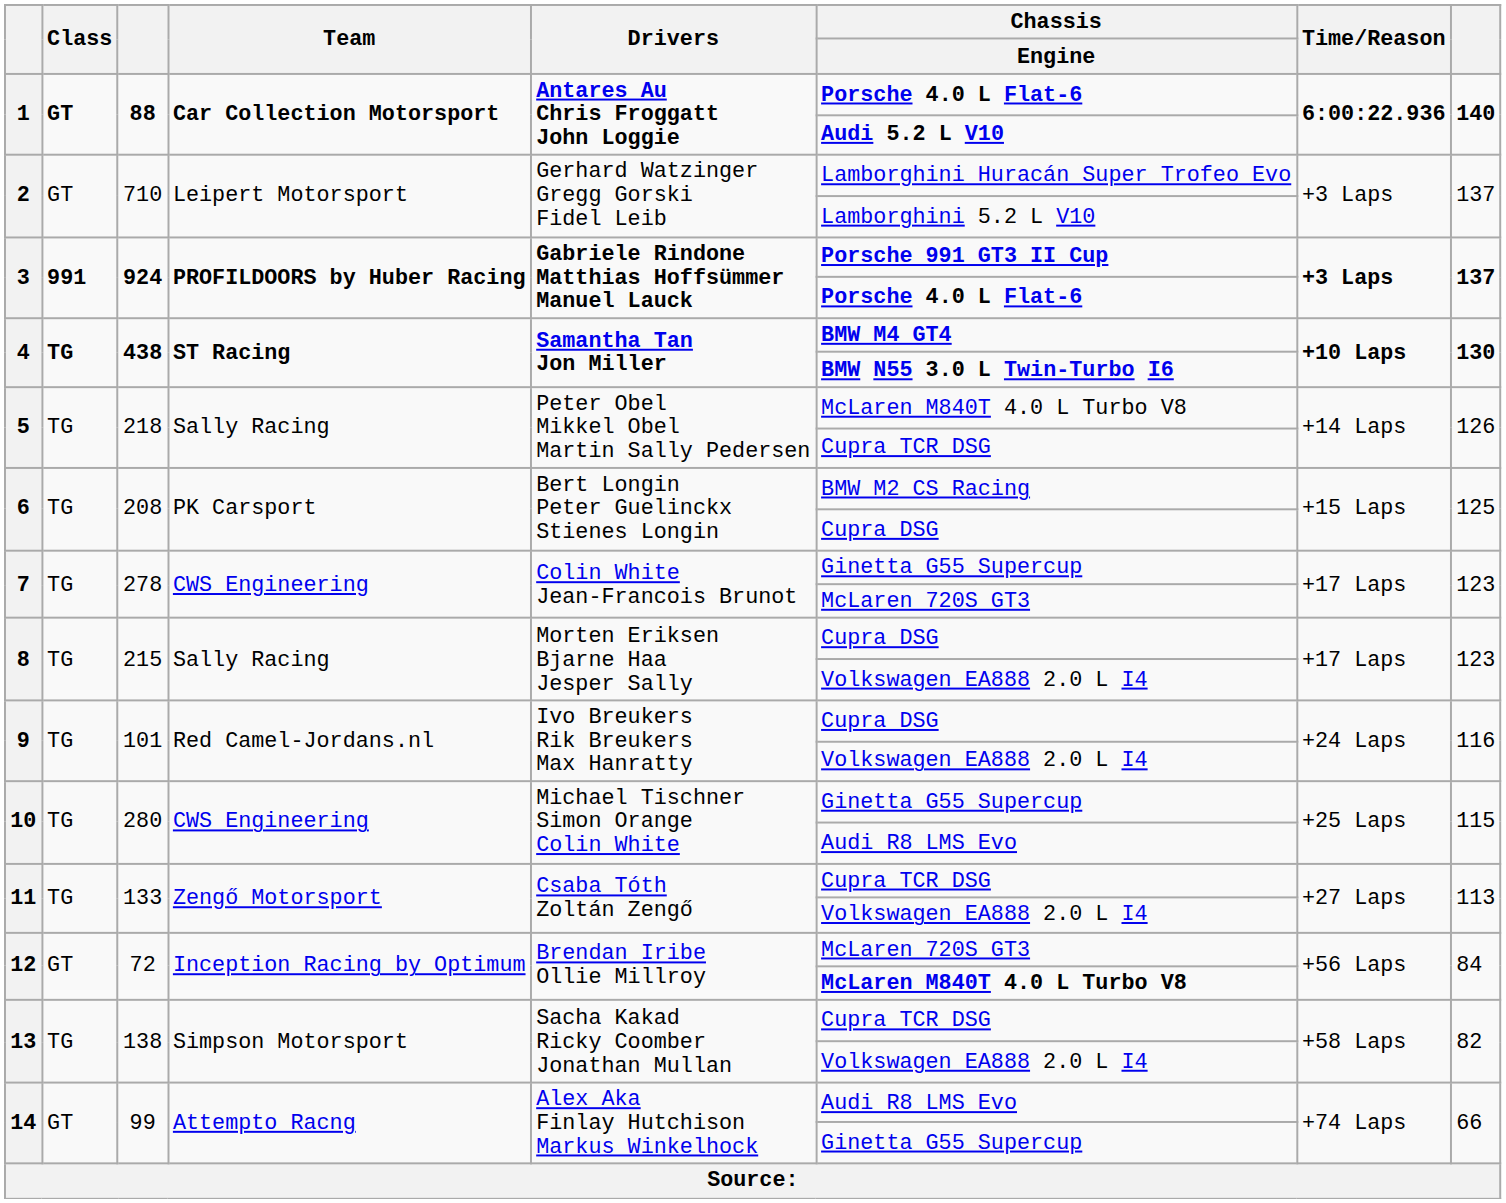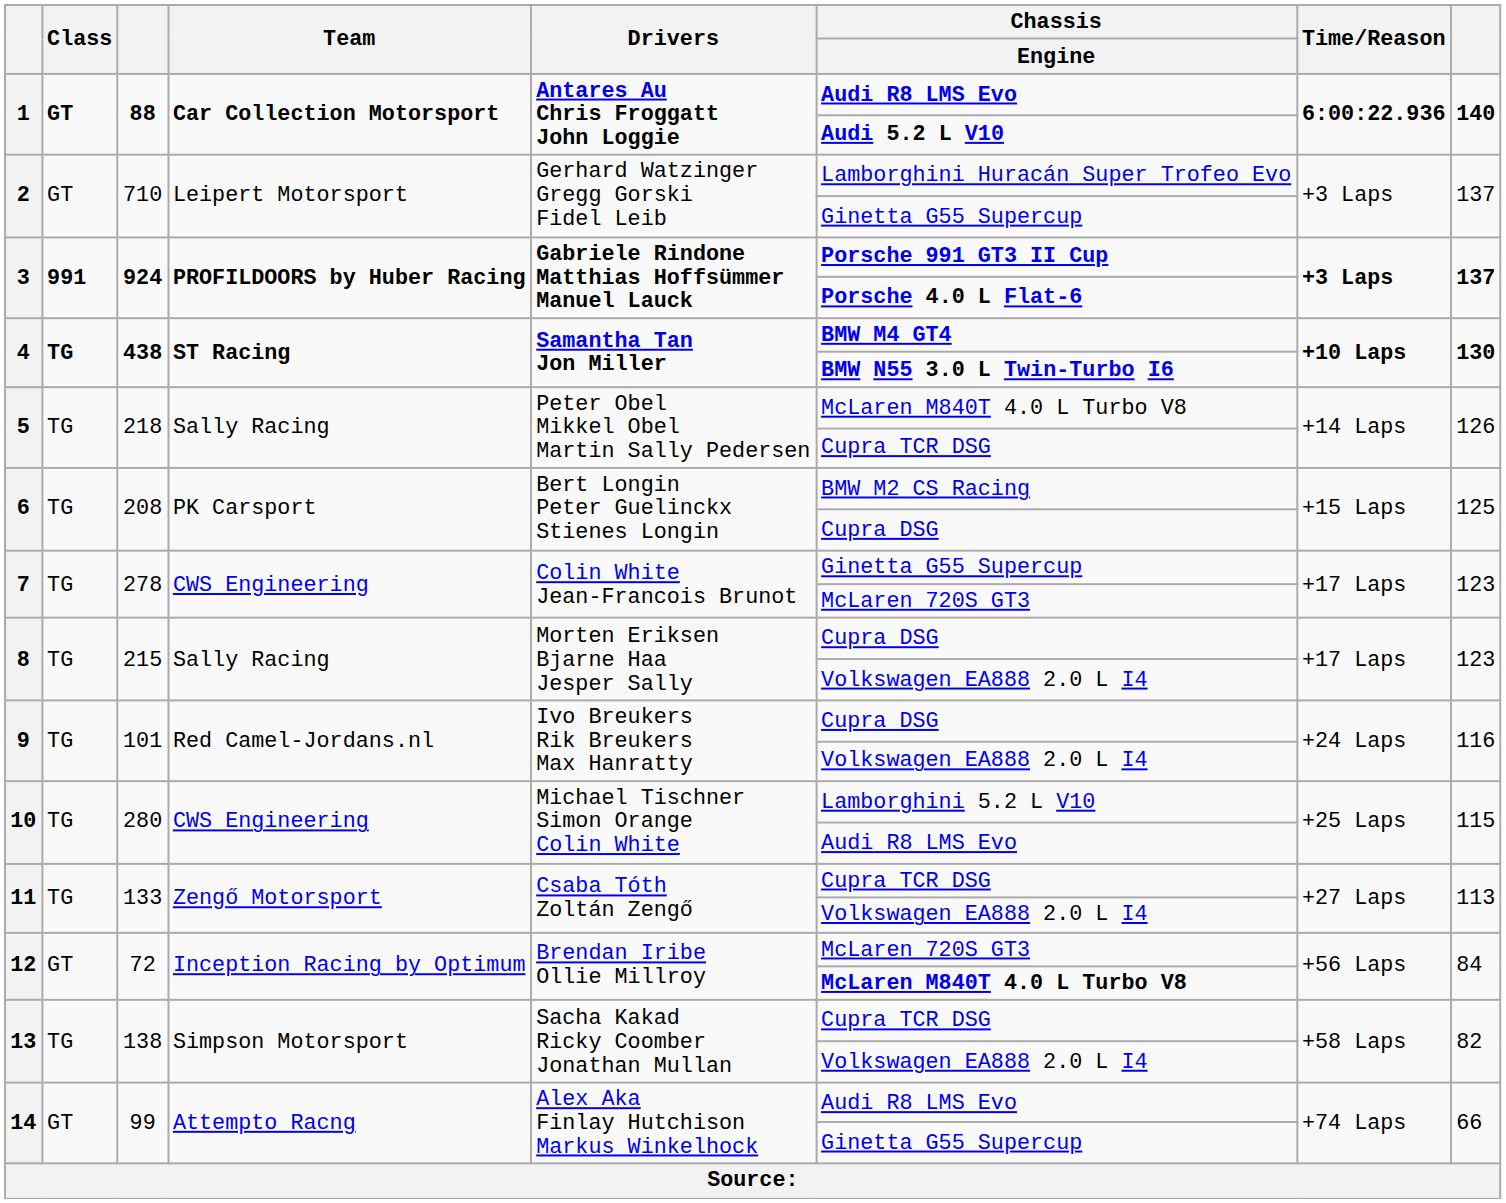(952, 94) Porsche 4.0 L Flat-6 -> (919, 94) Audi R8 LMS Evo
(958, 216) Lamborghini 5.2 L V10 -> (952, 216) Ginetta G55 Supercup
(952, 802) Ginetta G55 Supercup -> (958, 802) Lamborghini 5.2 L V10
